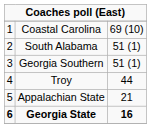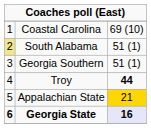(10, 47) no background -> (10, 47) khaki background
(127, 81) normal -> (127, 81) bold
(127, 98) no background -> (127, 98) gold background
(127, 115) no background -> (127, 115) lavender background
